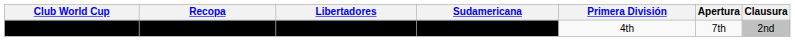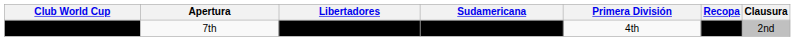columns swapped: (207, 12) <-> (719, 12)
